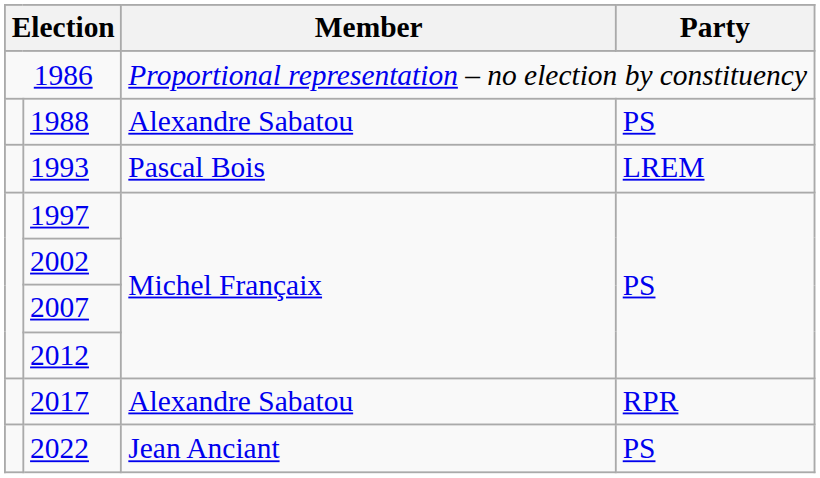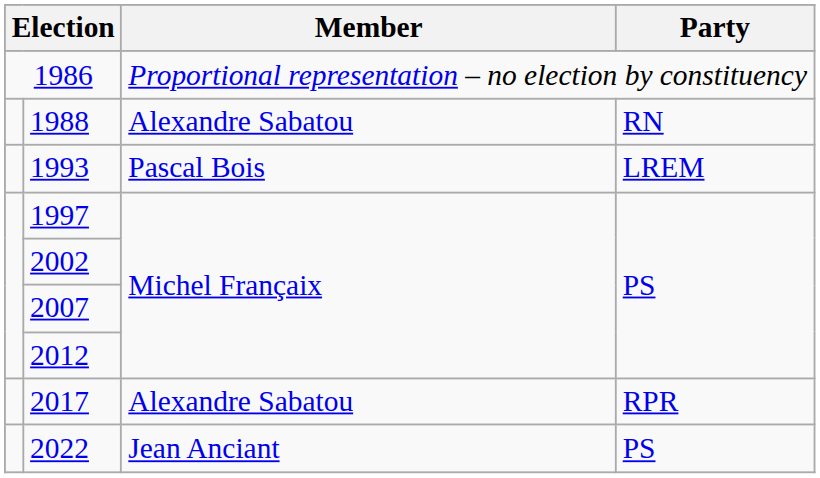(639, 121) PS -> (643, 121) RN
